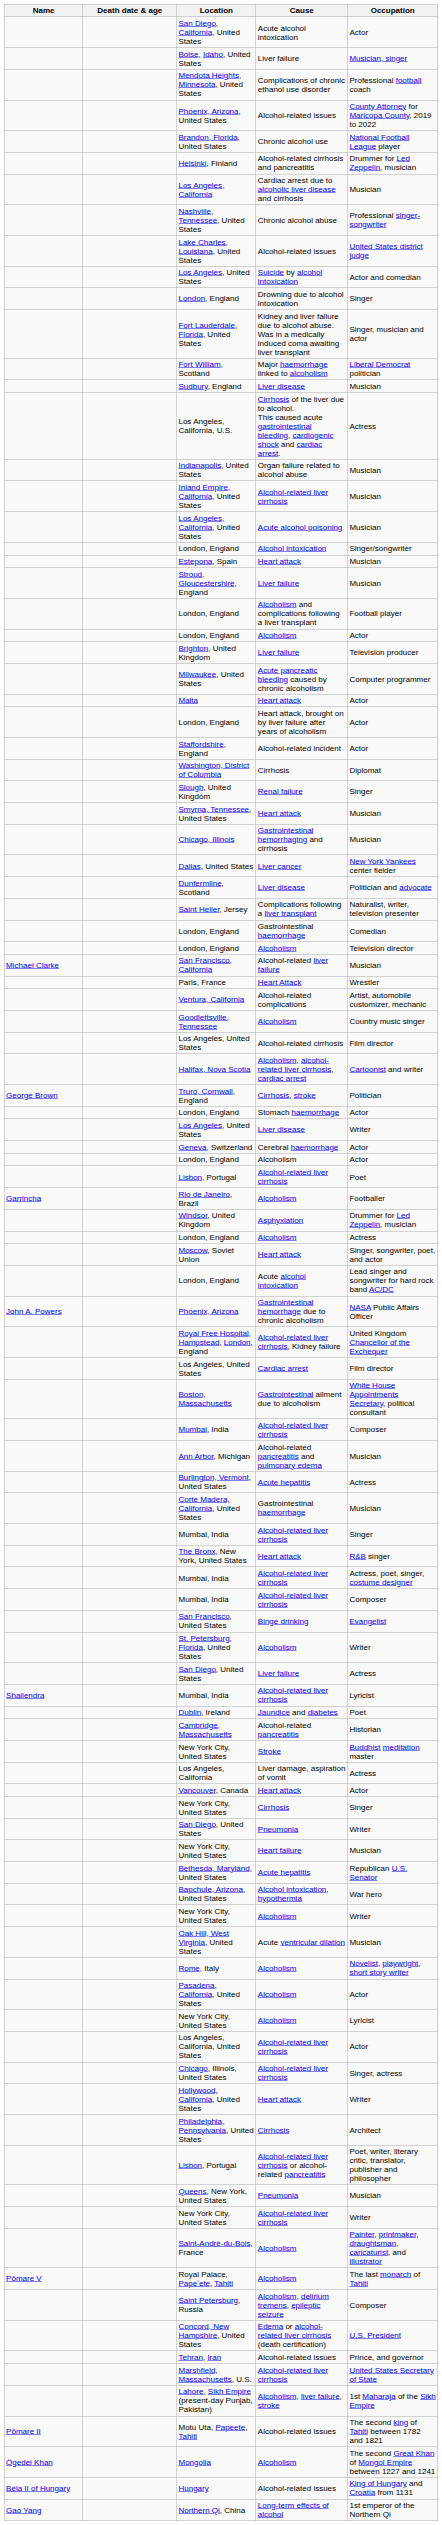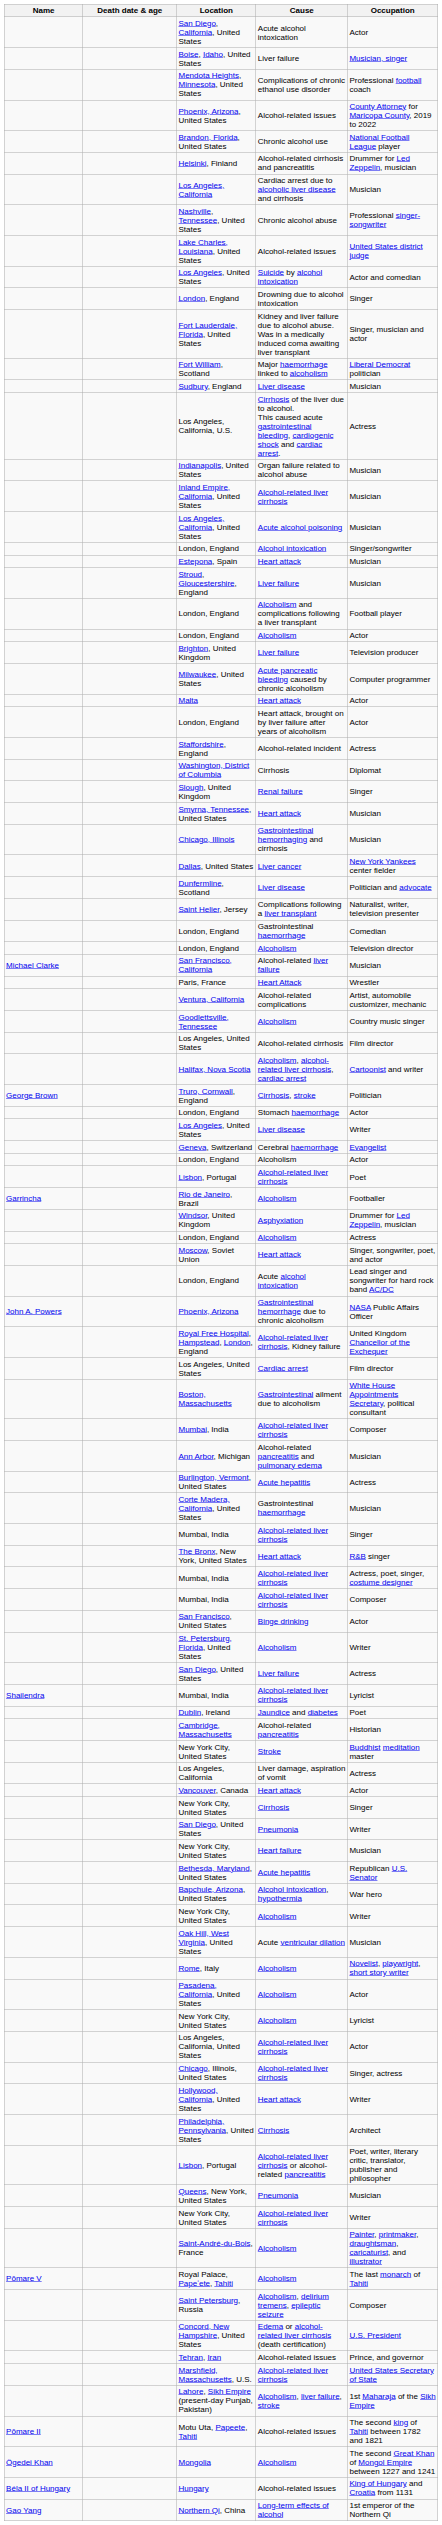(359, 748) Actor -> (363, 748) Actress
(359, 1147) Actor -> (368, 1147) Evangelist
(368, 1621) Evangelist -> (359, 1621) Actor
